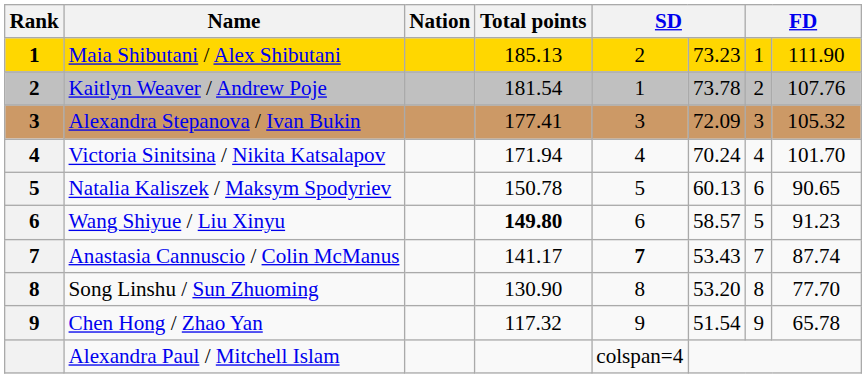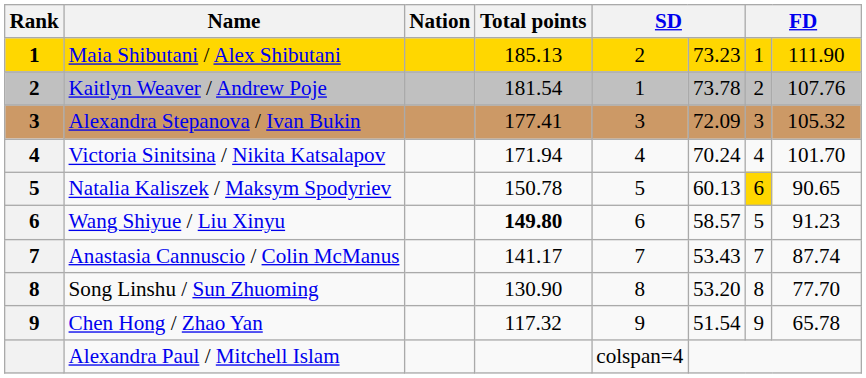(759, 188) no background -> (759, 188) gold background
(640, 255) bold -> (640, 255) normal
